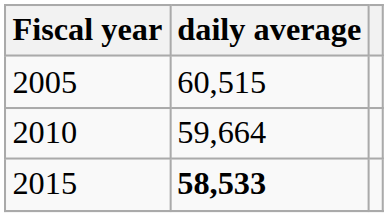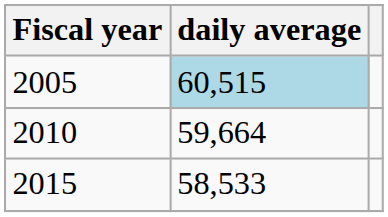(222, 81) no background -> (222, 81) lightblue background
(222, 183) bold -> (222, 183) normal
